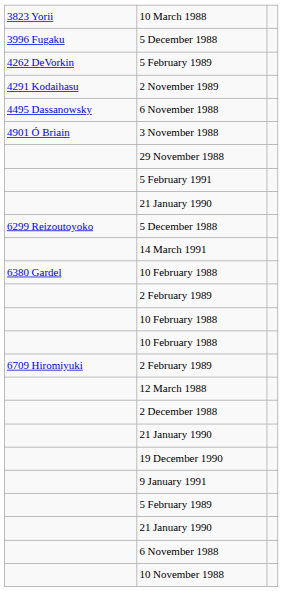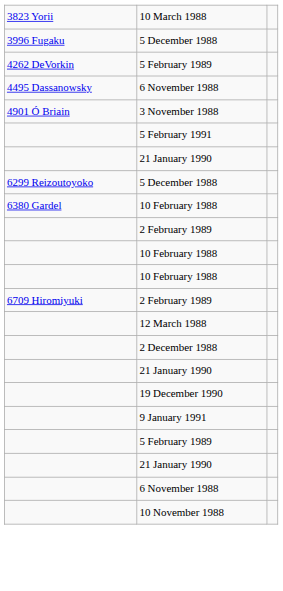- row: (43, 86)
- row: (71, 156)
- row: (71, 249)
